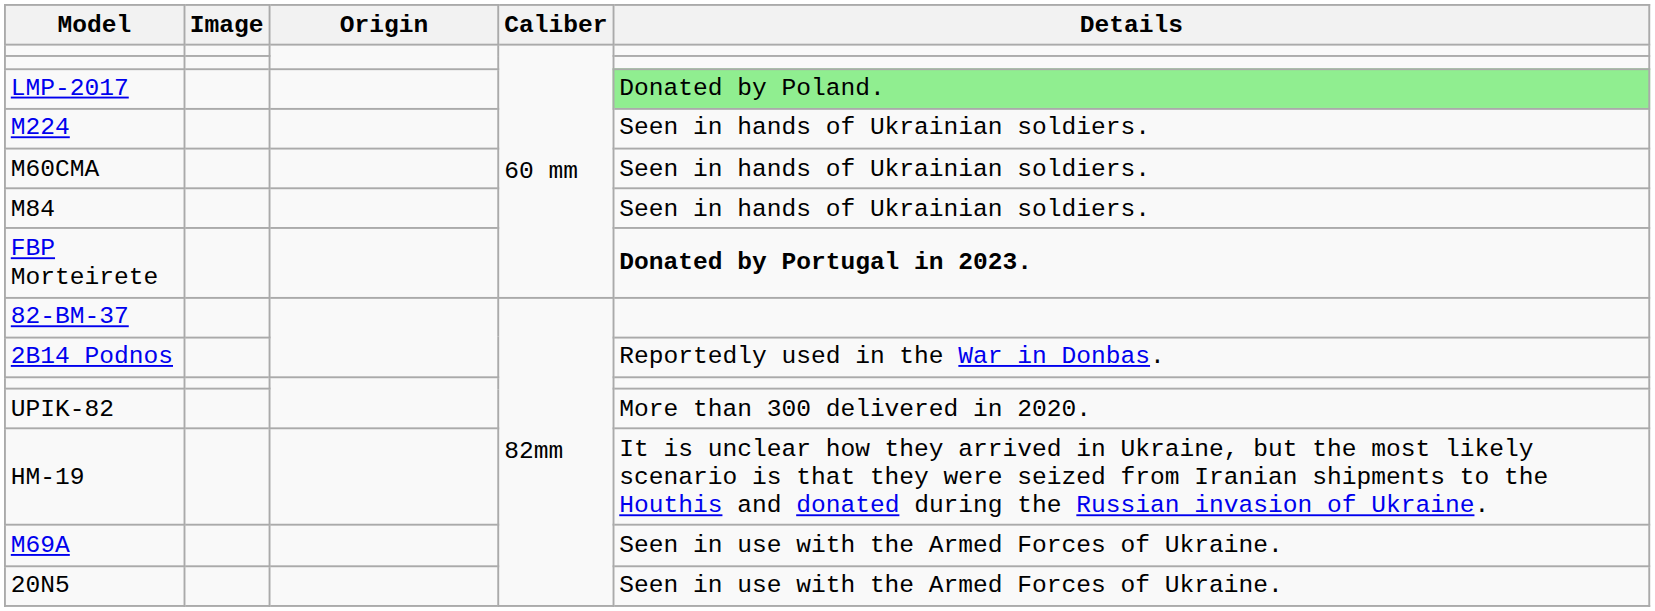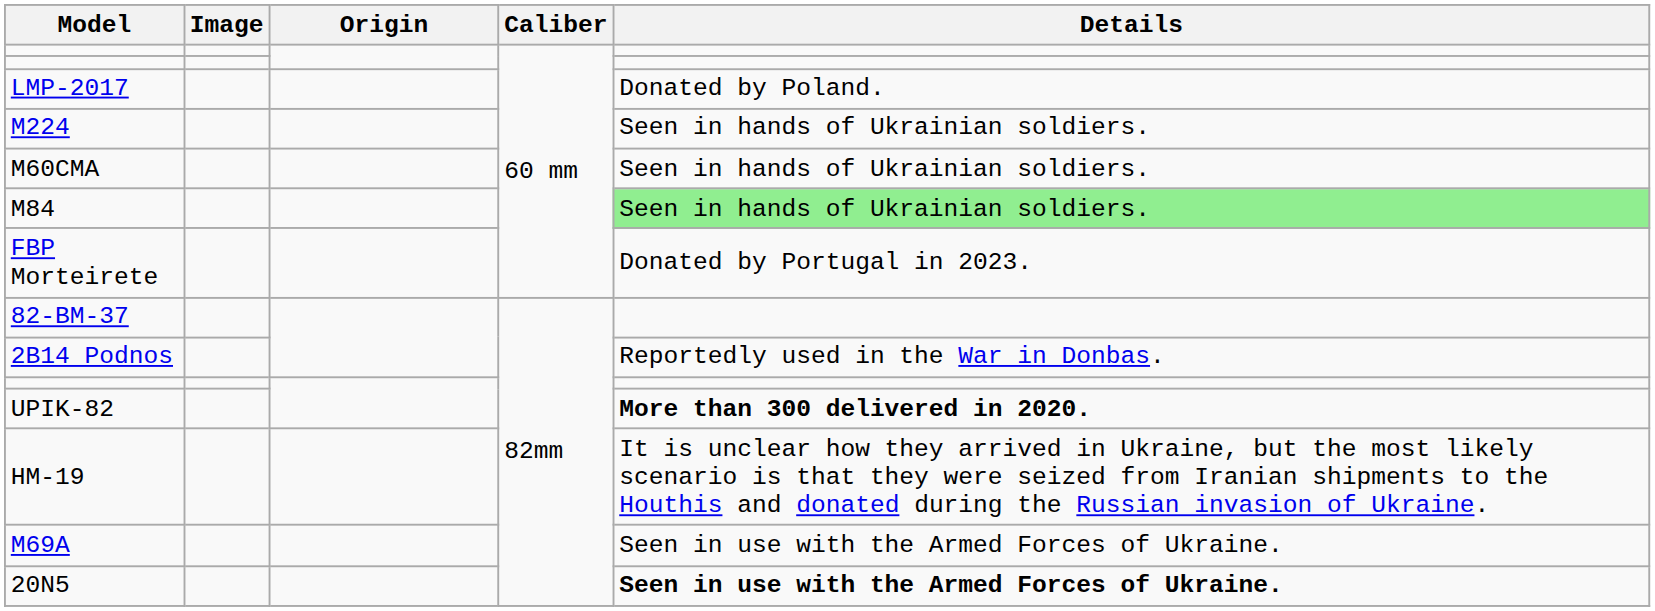(752, 88) lightgreen background -> (752, 88) no background
(885, 209) no background -> (885, 209) lightgreen background
(826, 263) bold -> (826, 263) normal
(855, 409) normal -> (855, 409) bold
(951, 586) normal -> (951, 586) bold
